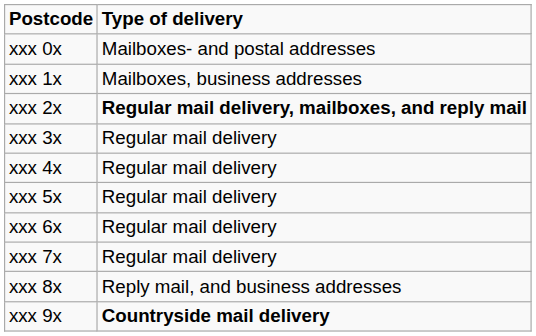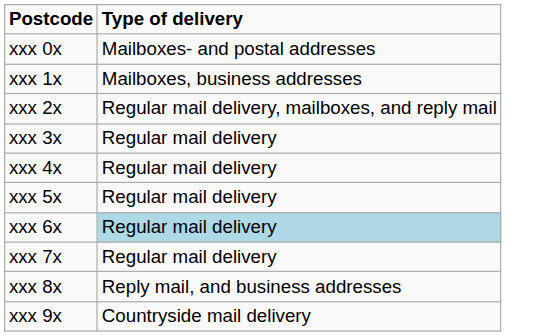(314, 108) bold -> (299, 108) normal
(189, 227) no background -> (189, 227) lightblue background
(216, 316) bold -> (206, 316) normal
